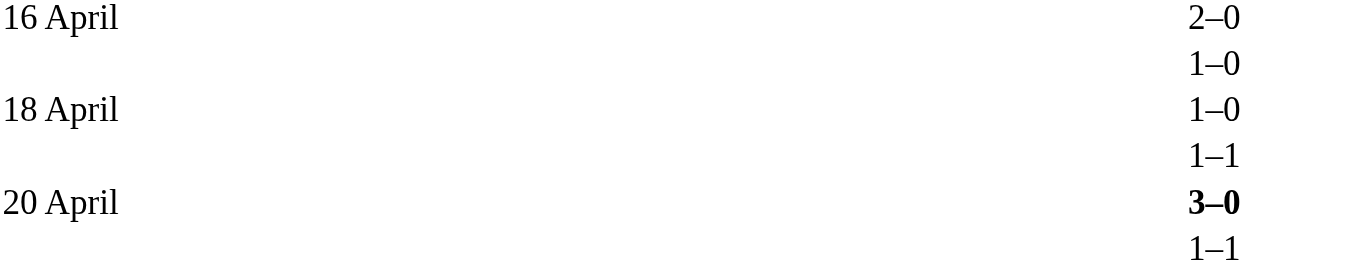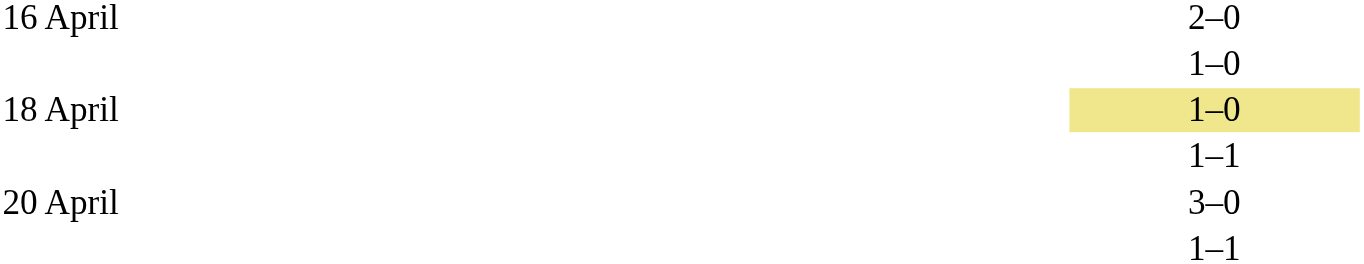(1214, 109) no background -> (1214, 109) khaki background
(1214, 202) bold -> (1214, 202) normal
